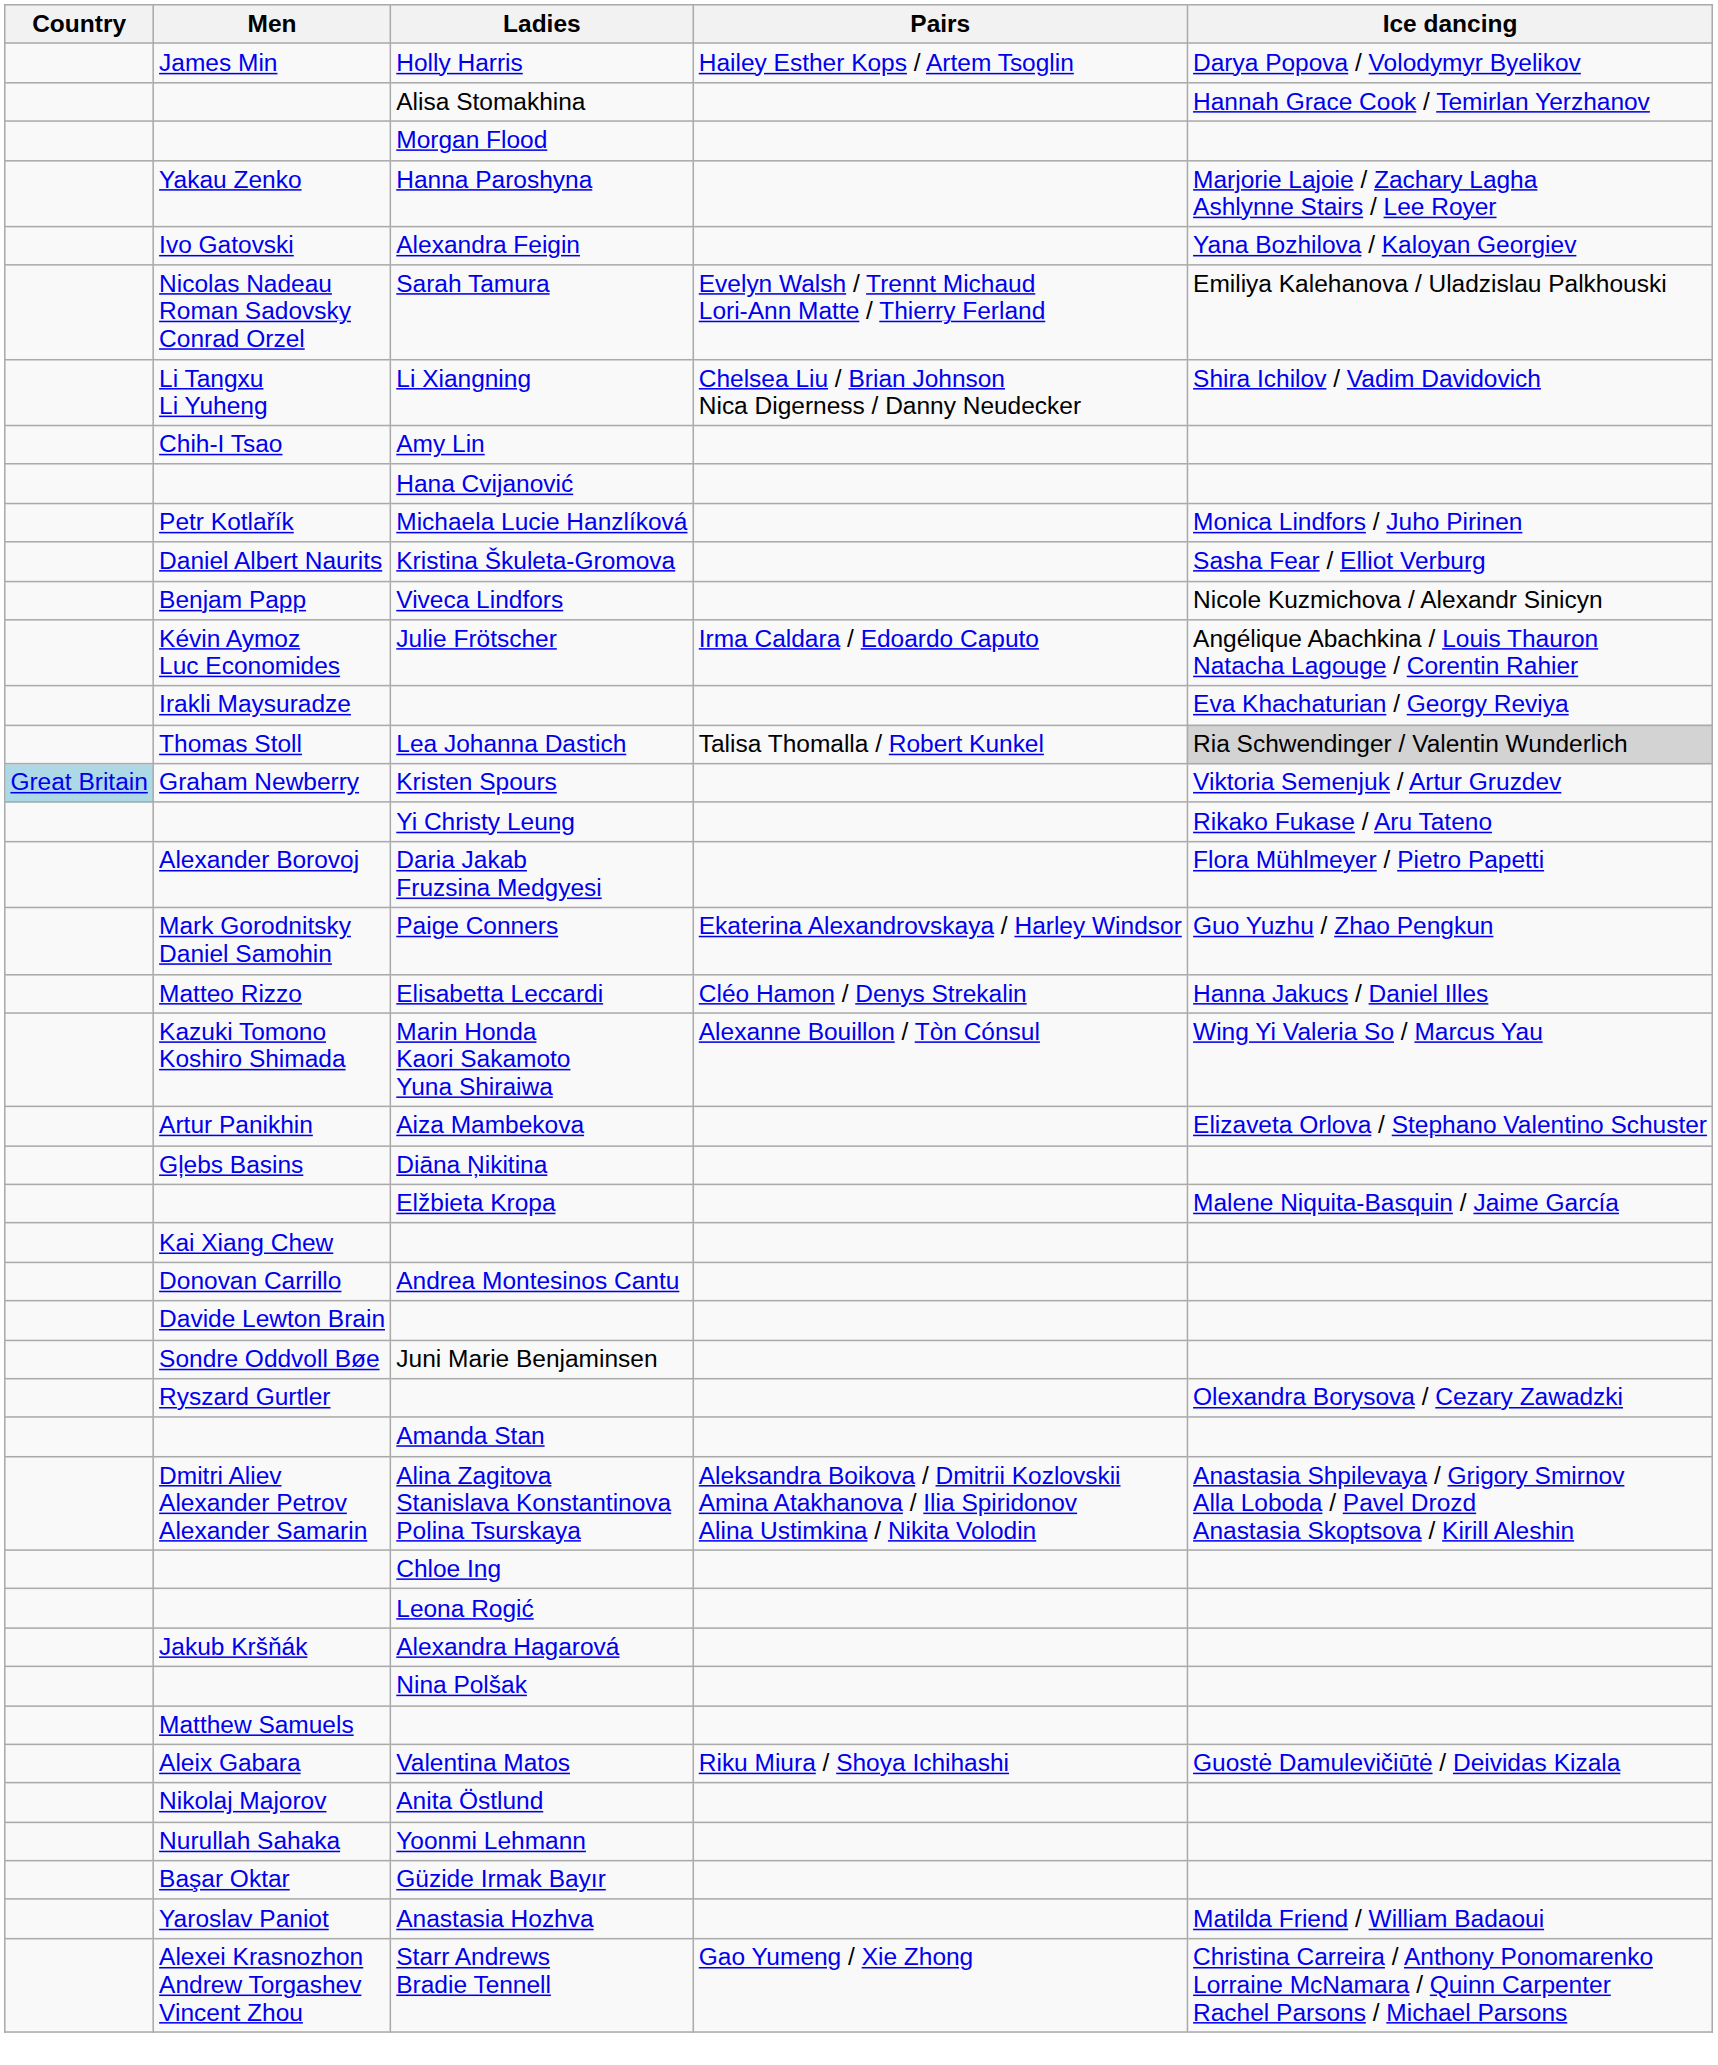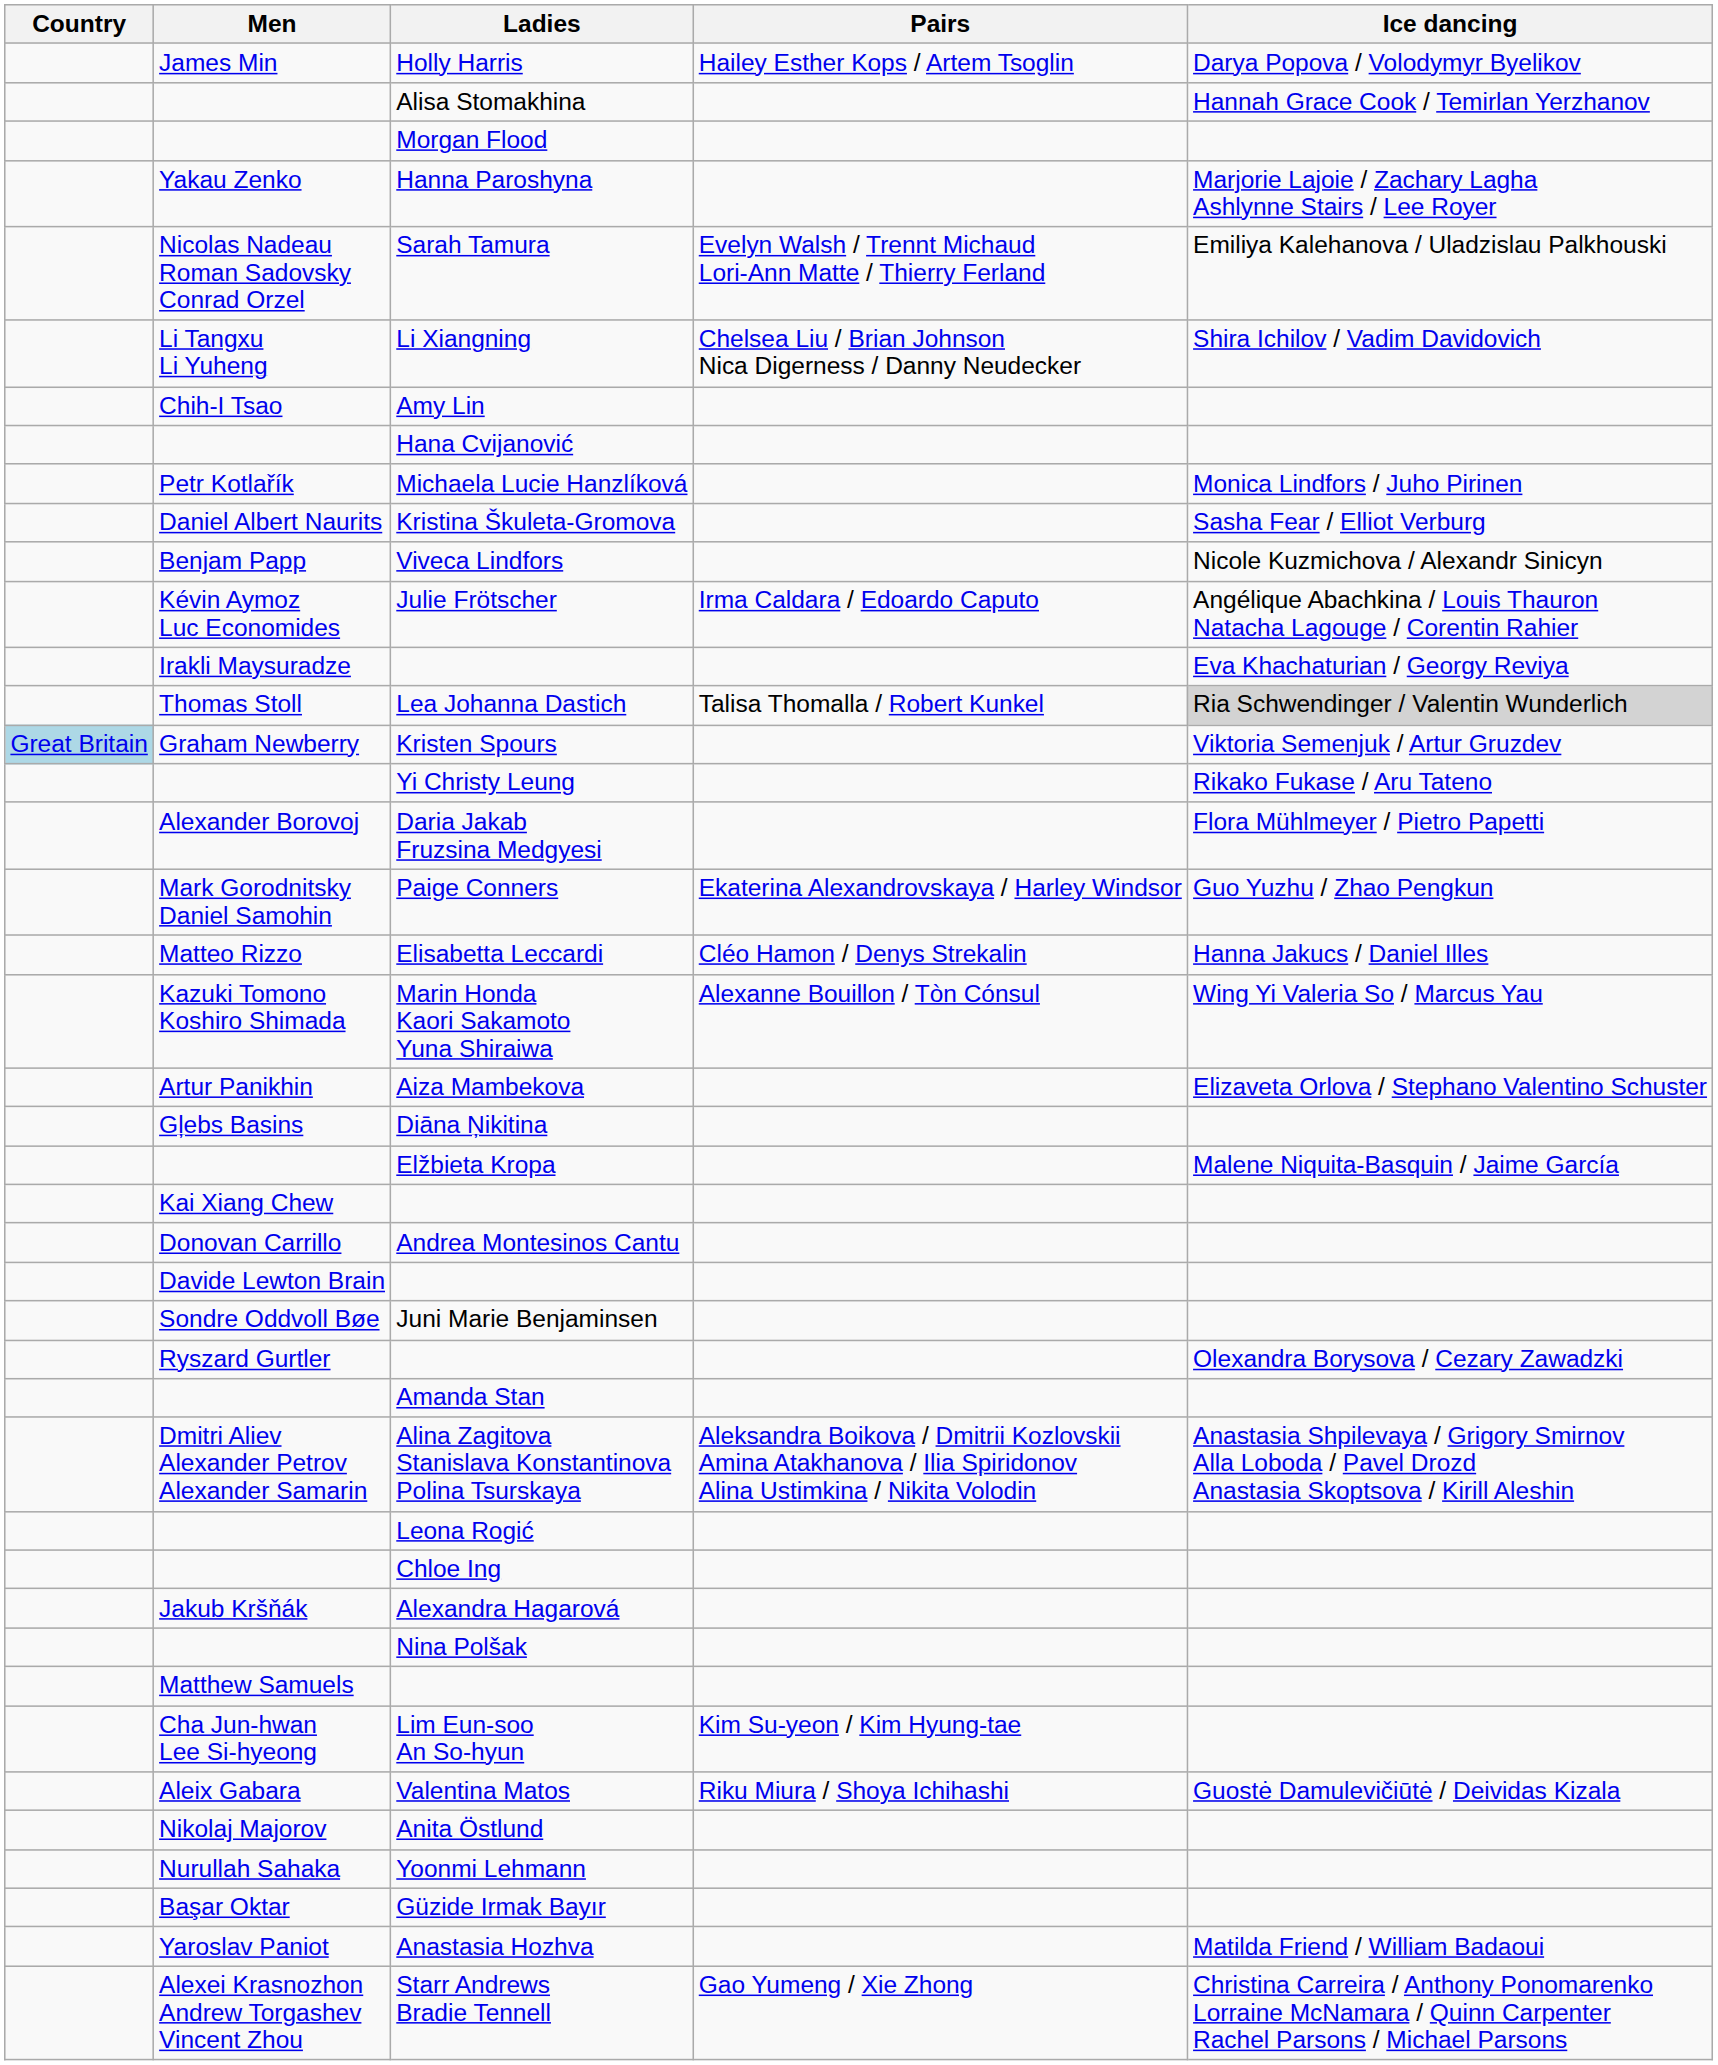- row: (226, 245)
rows swapped: (272, 1608) <-> (272, 1569)
+ row: (238, 1738)
